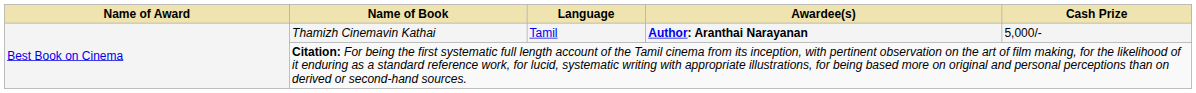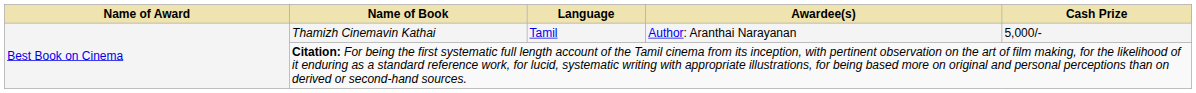(728, 33) bold -> (722, 33) normal
